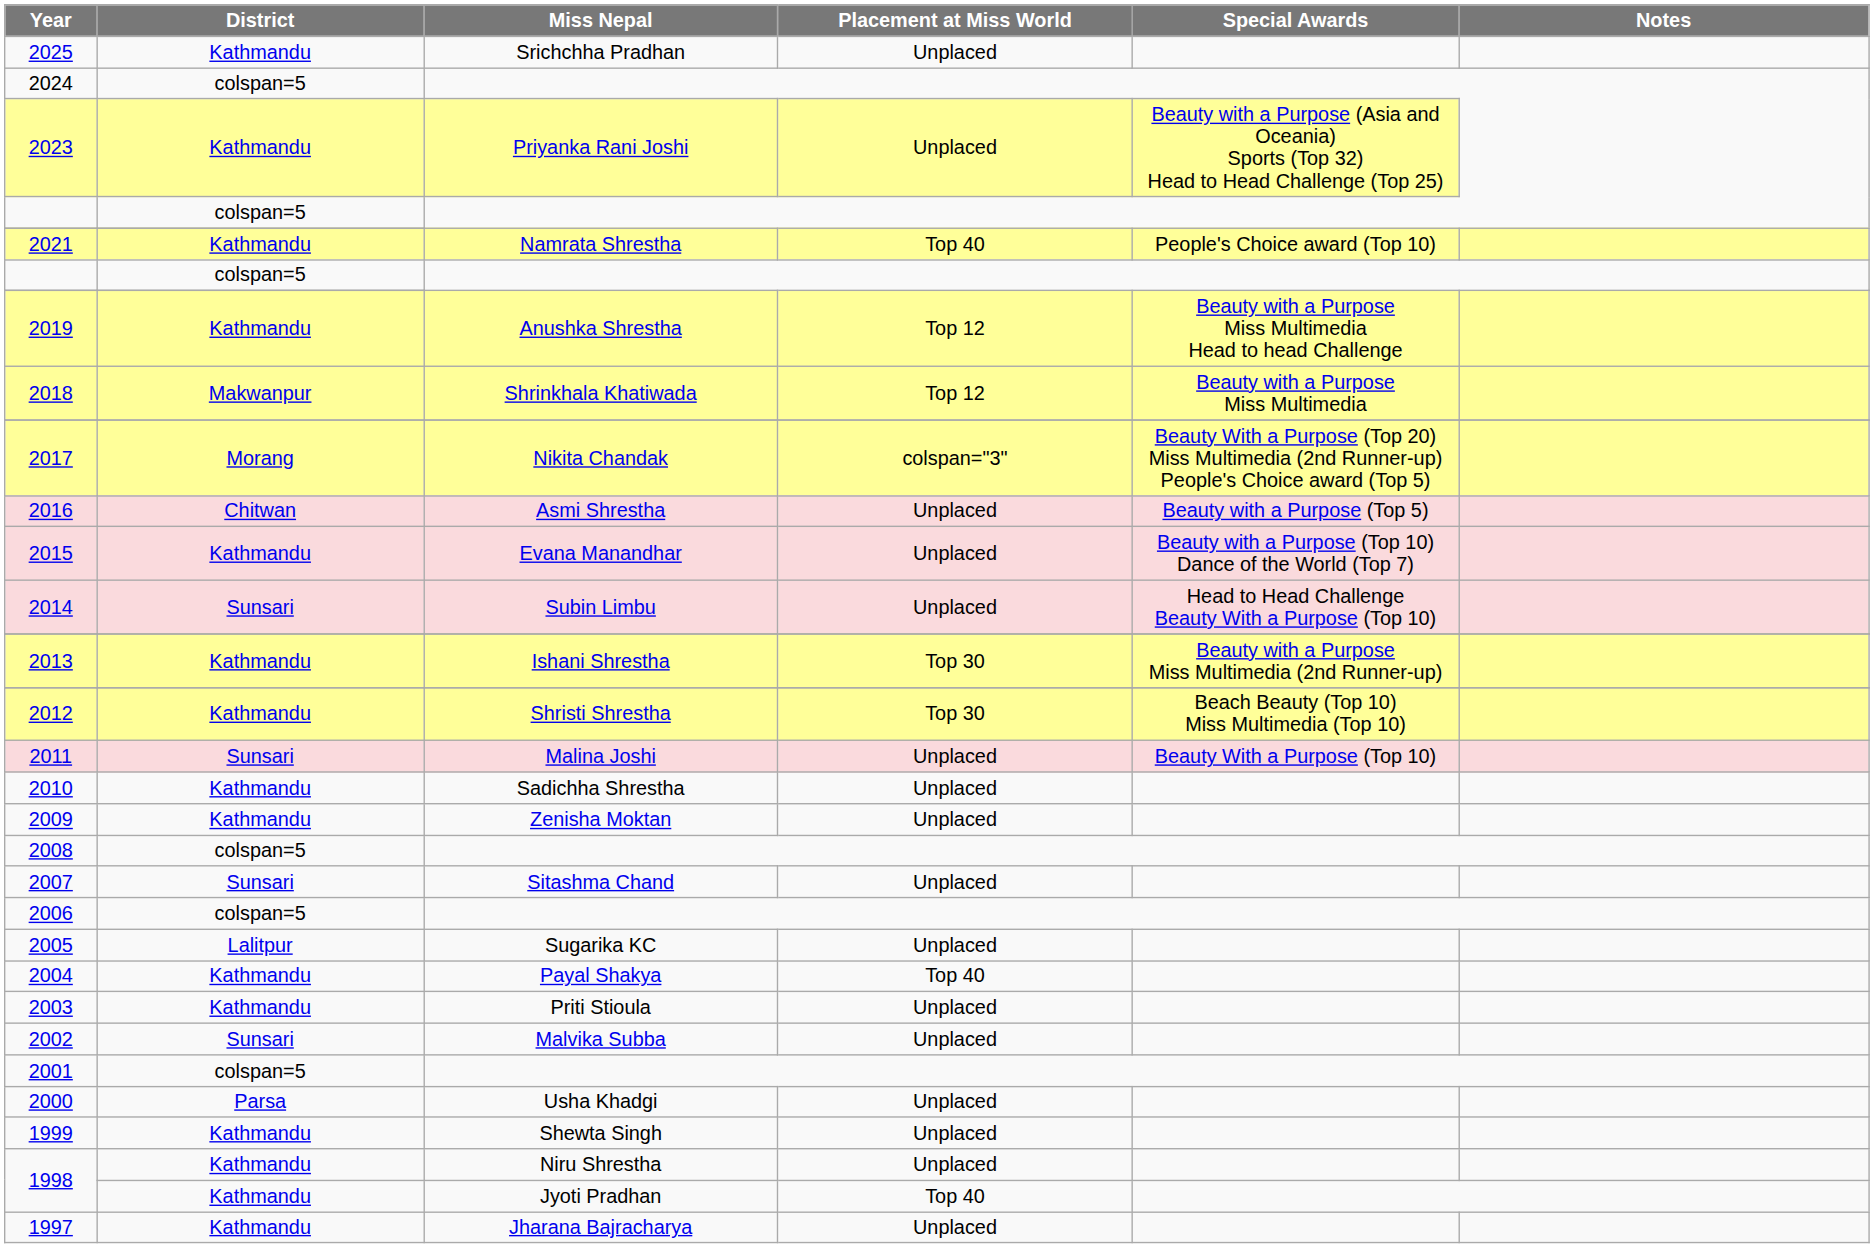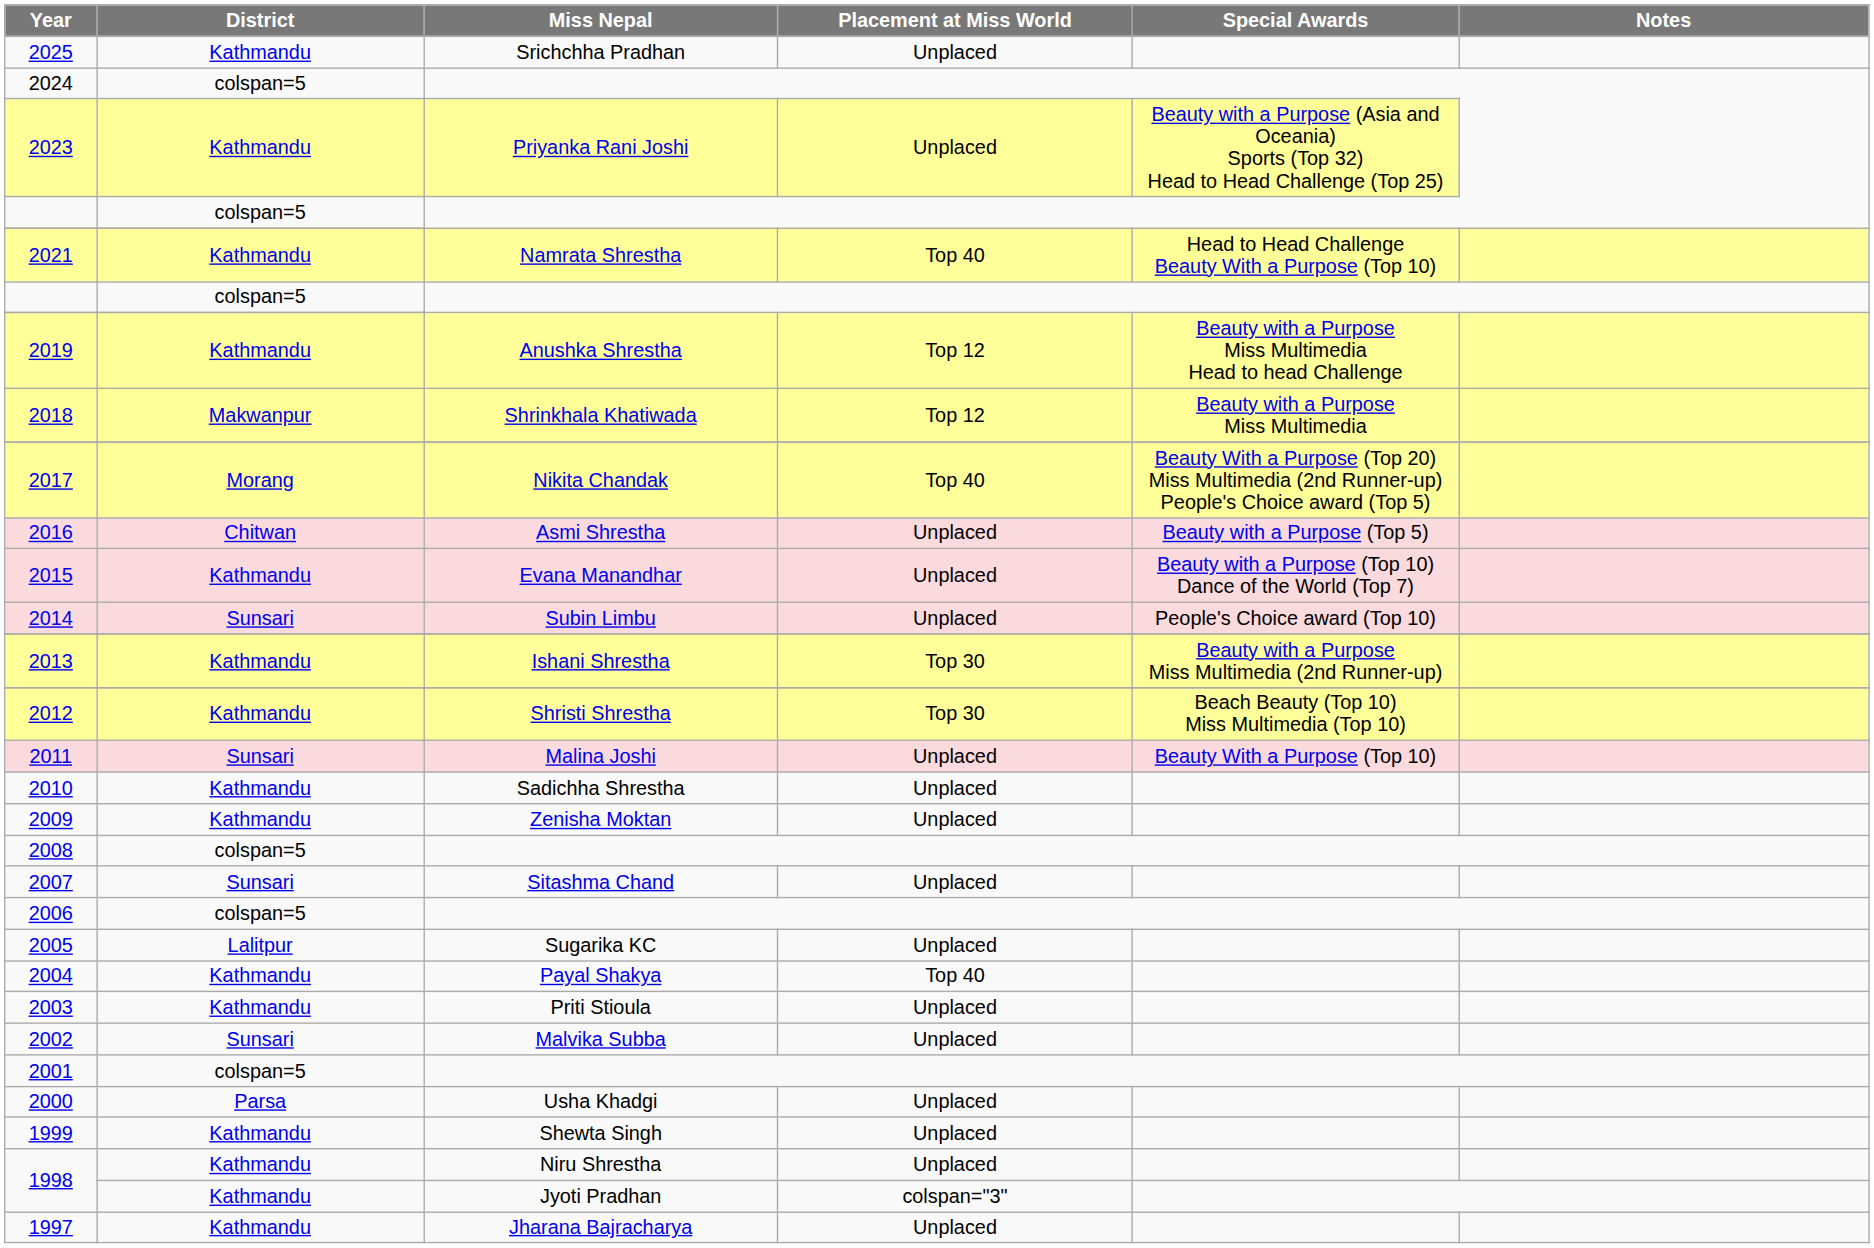(1296, 244) People's Choice award (Top 10) -> (1295, 255) Head to Head Challenge Beauty With a Purpose (Top 10)
(955, 458) colspan="3" -> (955, 480) Top 40
(1295, 607) Head to Head Challenge Beauty With a Purpose (Top 10) -> (1296, 618) People's Choice award (Top 10)
(955, 1196) Top 40 -> (955, 1196) colspan="3"
